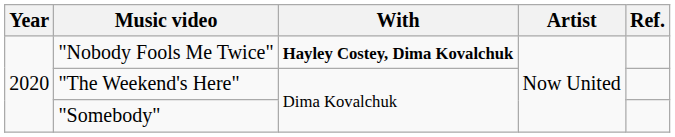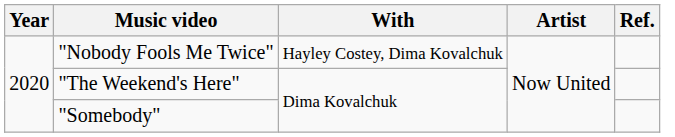(398, 52) bold -> (393, 53) normal
